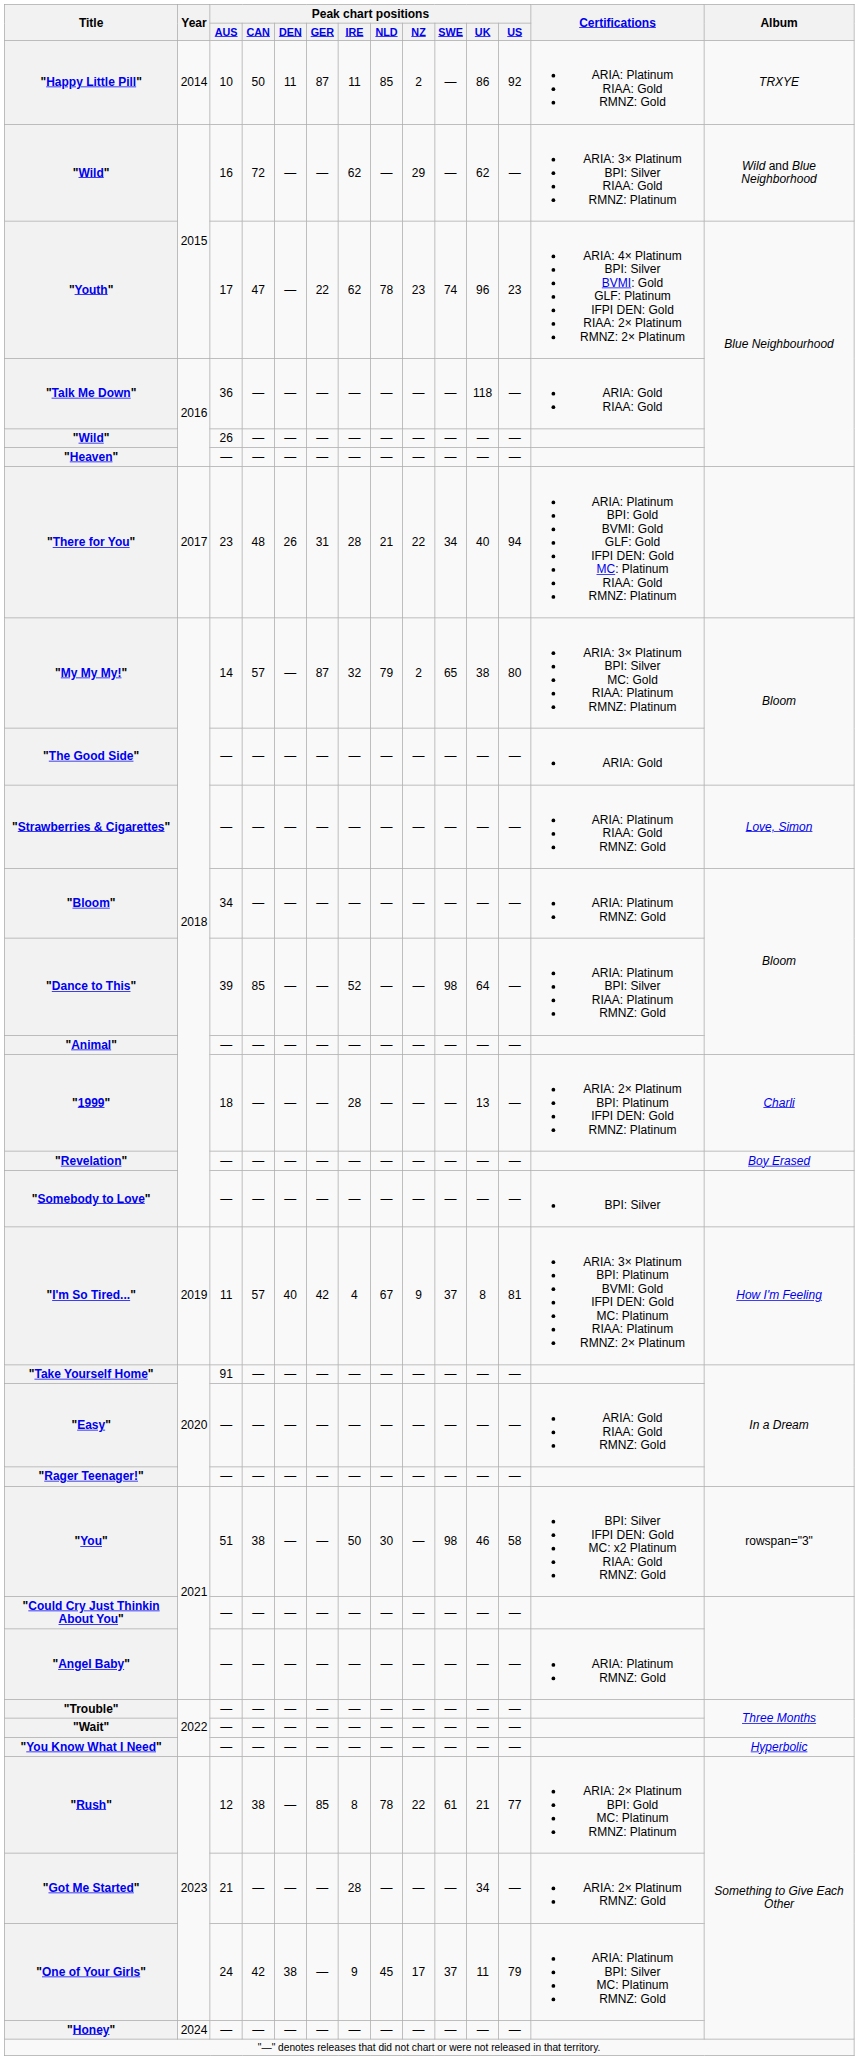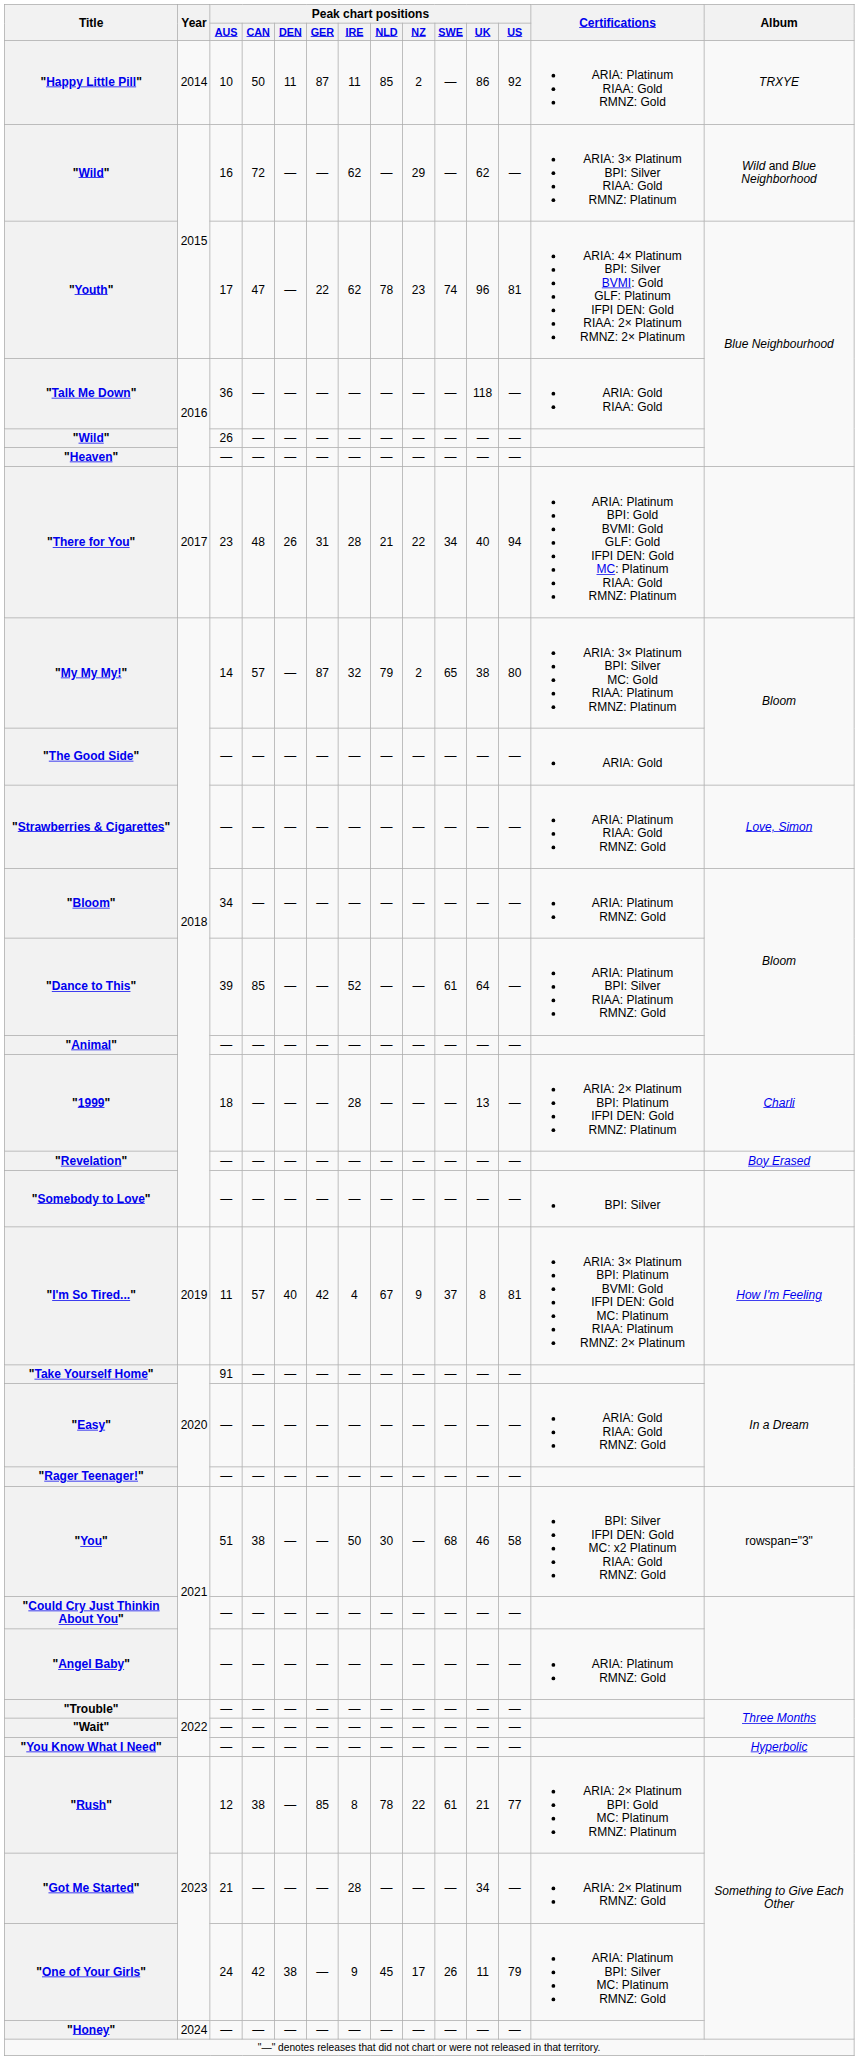(515, 289) 23 -> (515, 289) 81
(451, 986) 98 -> (451, 986) 61
(451, 1541) 98 -> (451, 1541) 68
(451, 1971) 37 -> (451, 1971) 26
